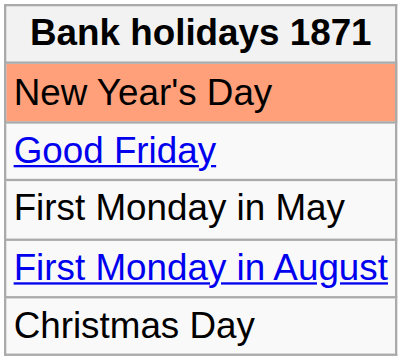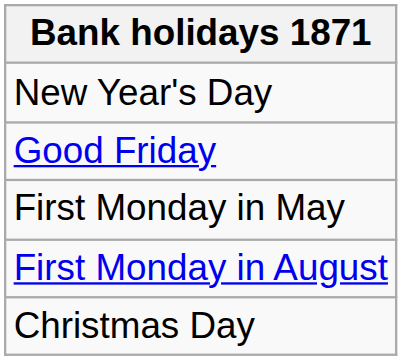(143, 92) lightsalmon background -> (143, 92) no background
